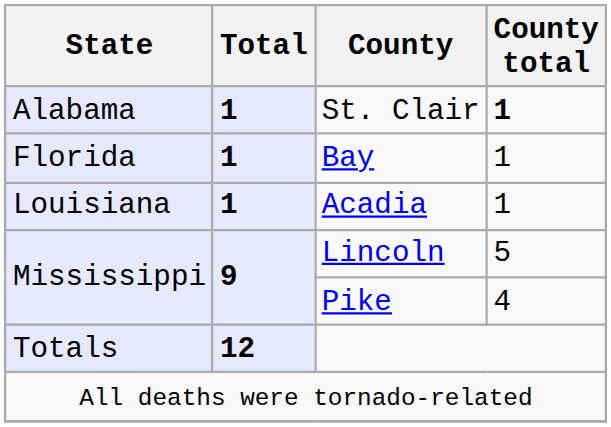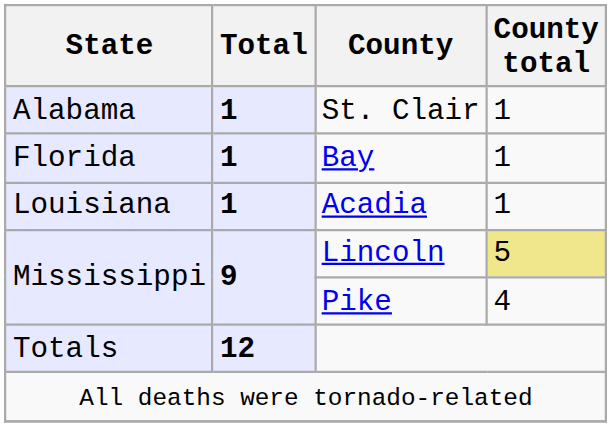(502, 110) bold -> (502, 110) normal
(502, 253) no background -> (502, 253) khaki background
